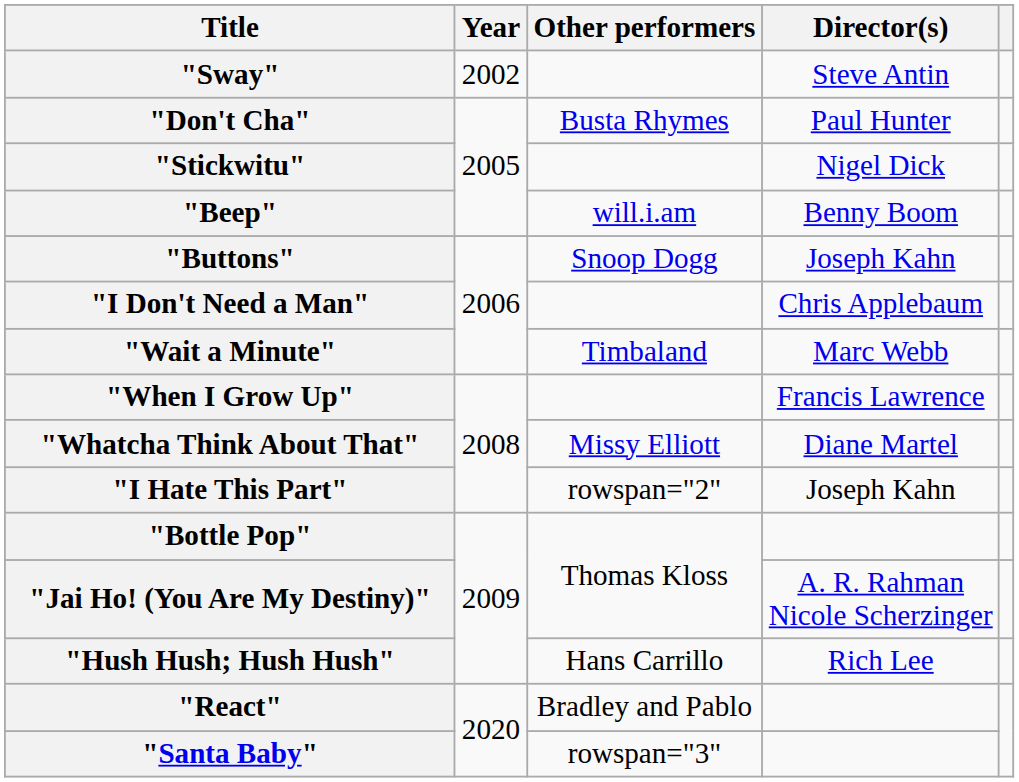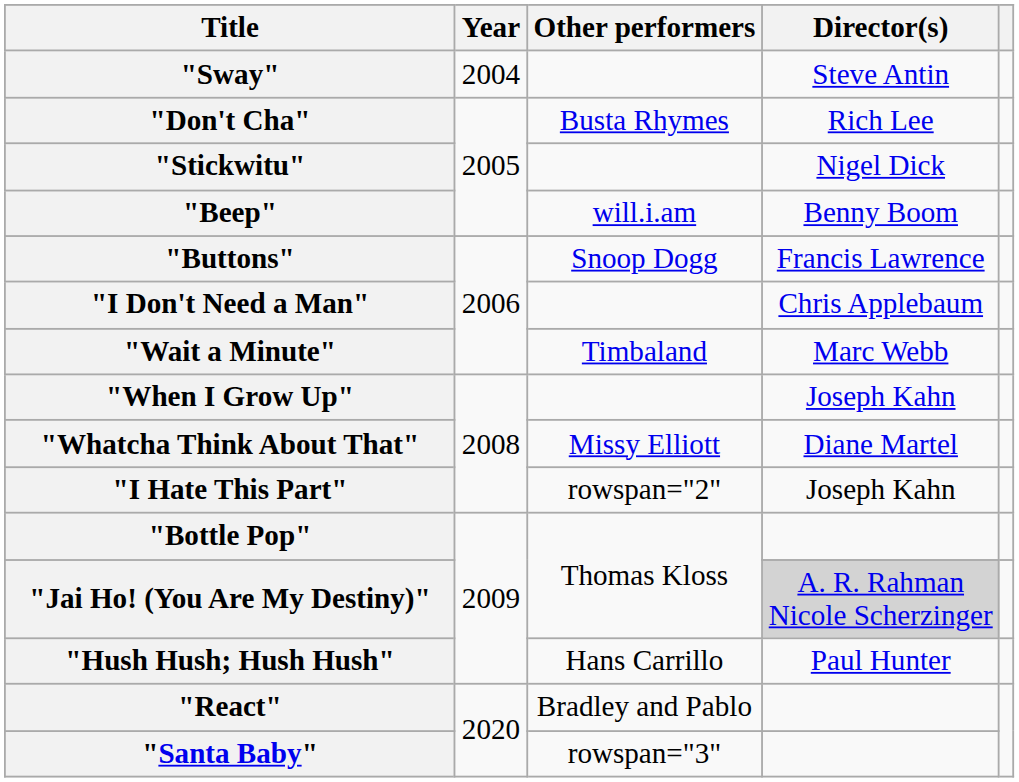(491, 73) 2002 -> (491, 73) 2004
(881, 119) Paul Hunter -> (881, 119) Rich Lee
(881, 258) Joseph Kahn -> (881, 258) Francis Lawrence
(881, 397) Francis Lawrence -> (881, 397) Joseph Kahn
(881, 598) no background -> (881, 598) lightgrey background
(881, 660) Rich Lee -> (881, 660) Paul Hunter
